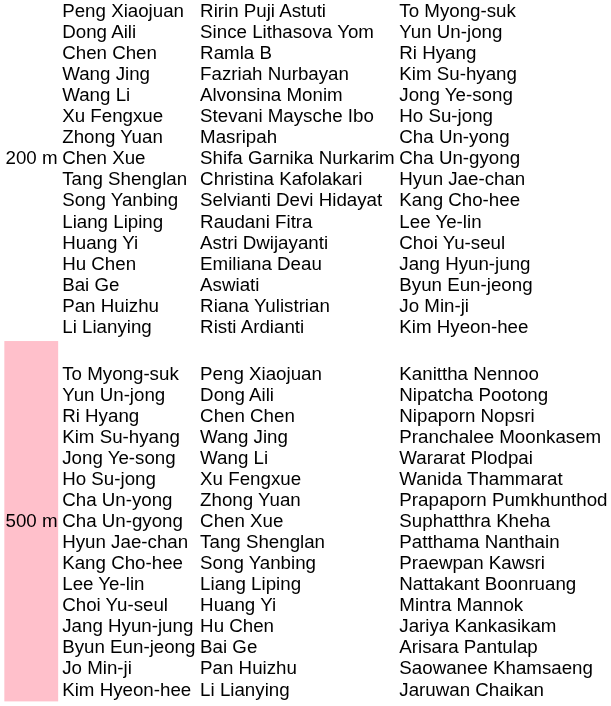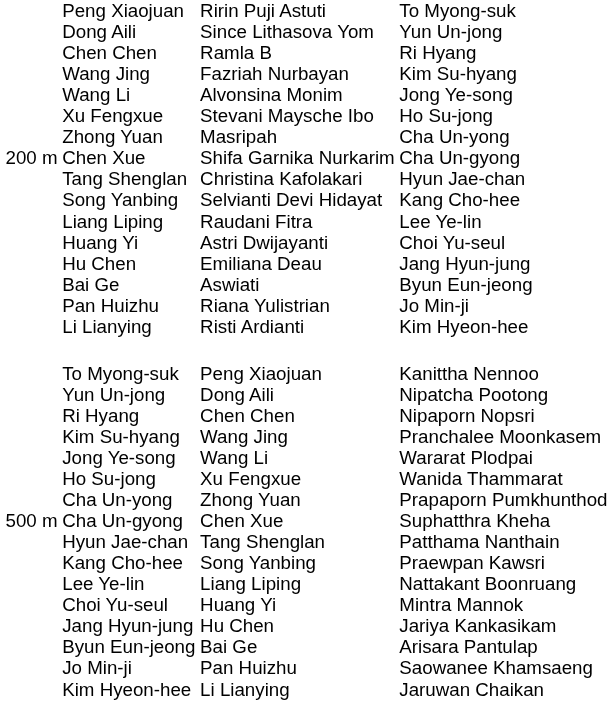(32, 521) pink background -> (32, 521) no background
